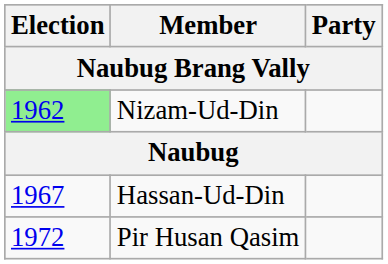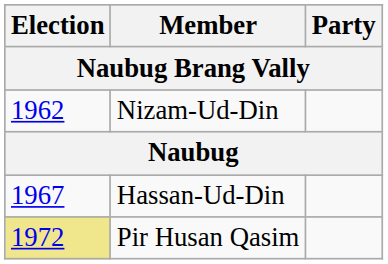(38, 110) lightgreen background -> (38, 110) no background
(38, 237) no background -> (38, 237) khaki background
